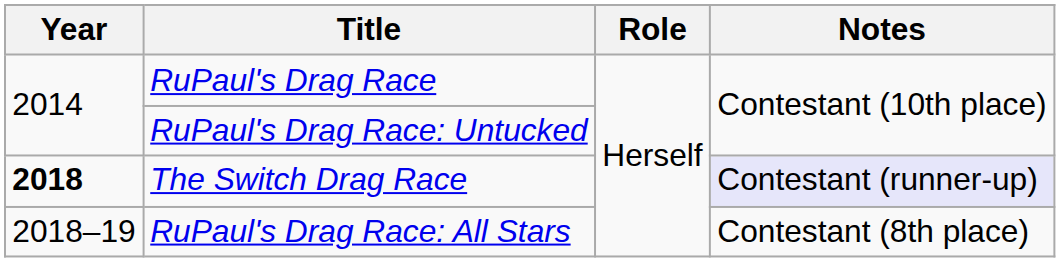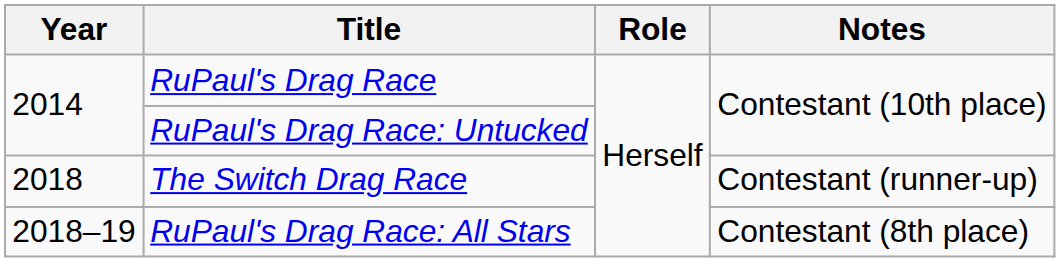(48, 180) bold -> (48, 180) normal
(878, 180) lavender background -> (878, 180) no background
